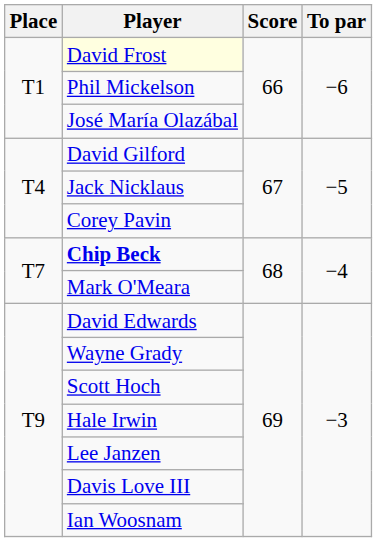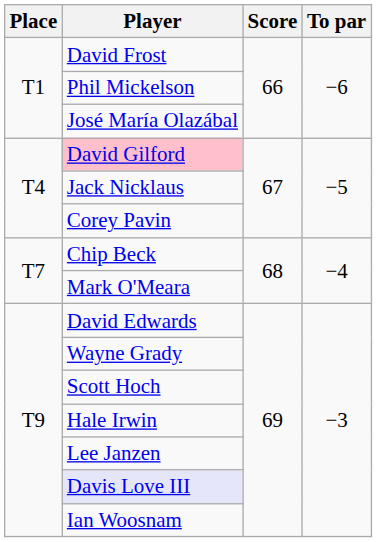(117, 54) lightyellow background -> (117, 54) no background
(126, 154) no background -> (126, 154) pink background
(114, 253) bold -> (111, 253) normal
(129, 486) no background -> (129, 486) lavender background
